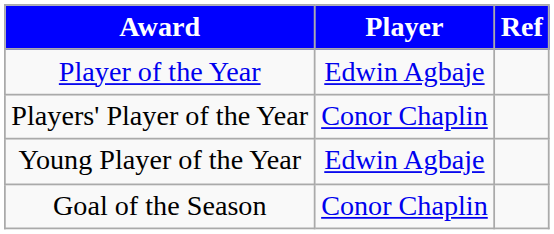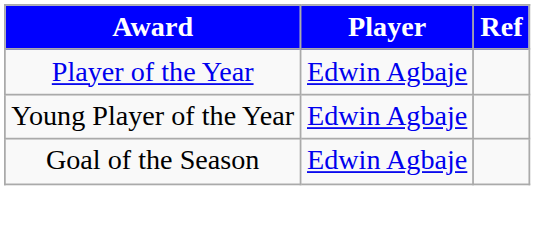- row: (160, 116)
(404, 205) Conor Chaplin -> (387, 160) Edwin Agbaje
